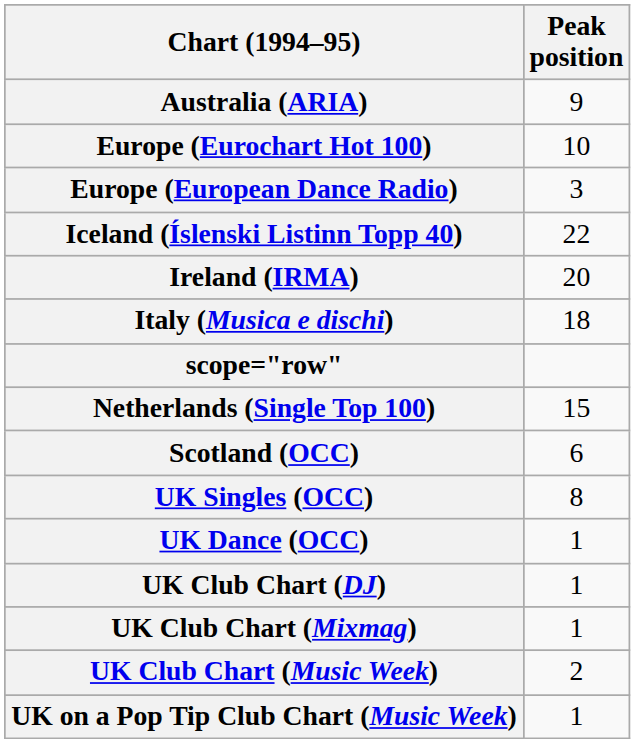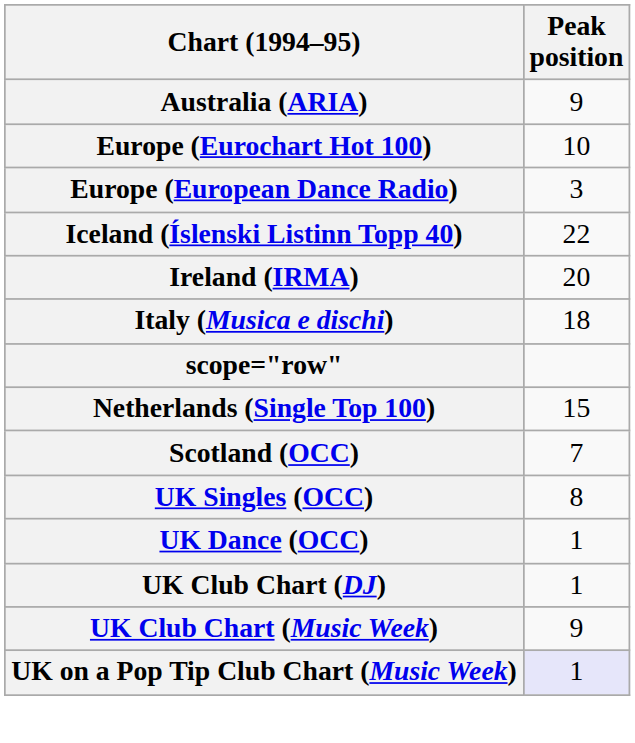(576, 452) 6 -> (576, 452) 7
- row: (264, 628)
(576, 672) 2 -> (576, 628) 9
(576, 716) no background -> (576, 672) lavender background
